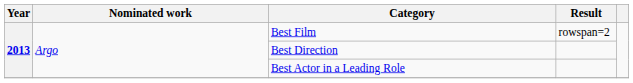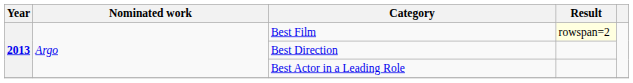(584, 31) no background -> (584, 31) lightyellow background
